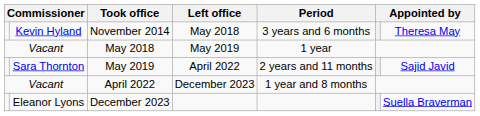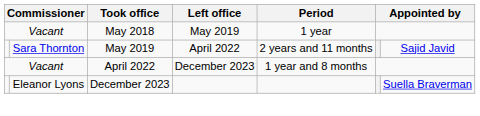- row: (130, 31)
